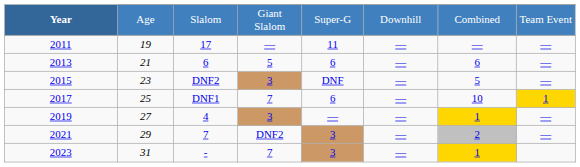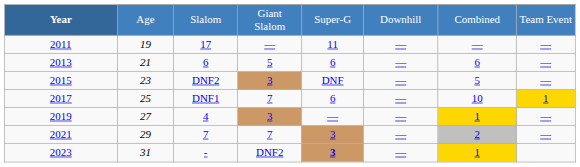(270, 134) DNF2 -> (270, 134) 7
(270, 152) 7 -> (270, 152) DNF2
(333, 152) normal -> (333, 152) bold
